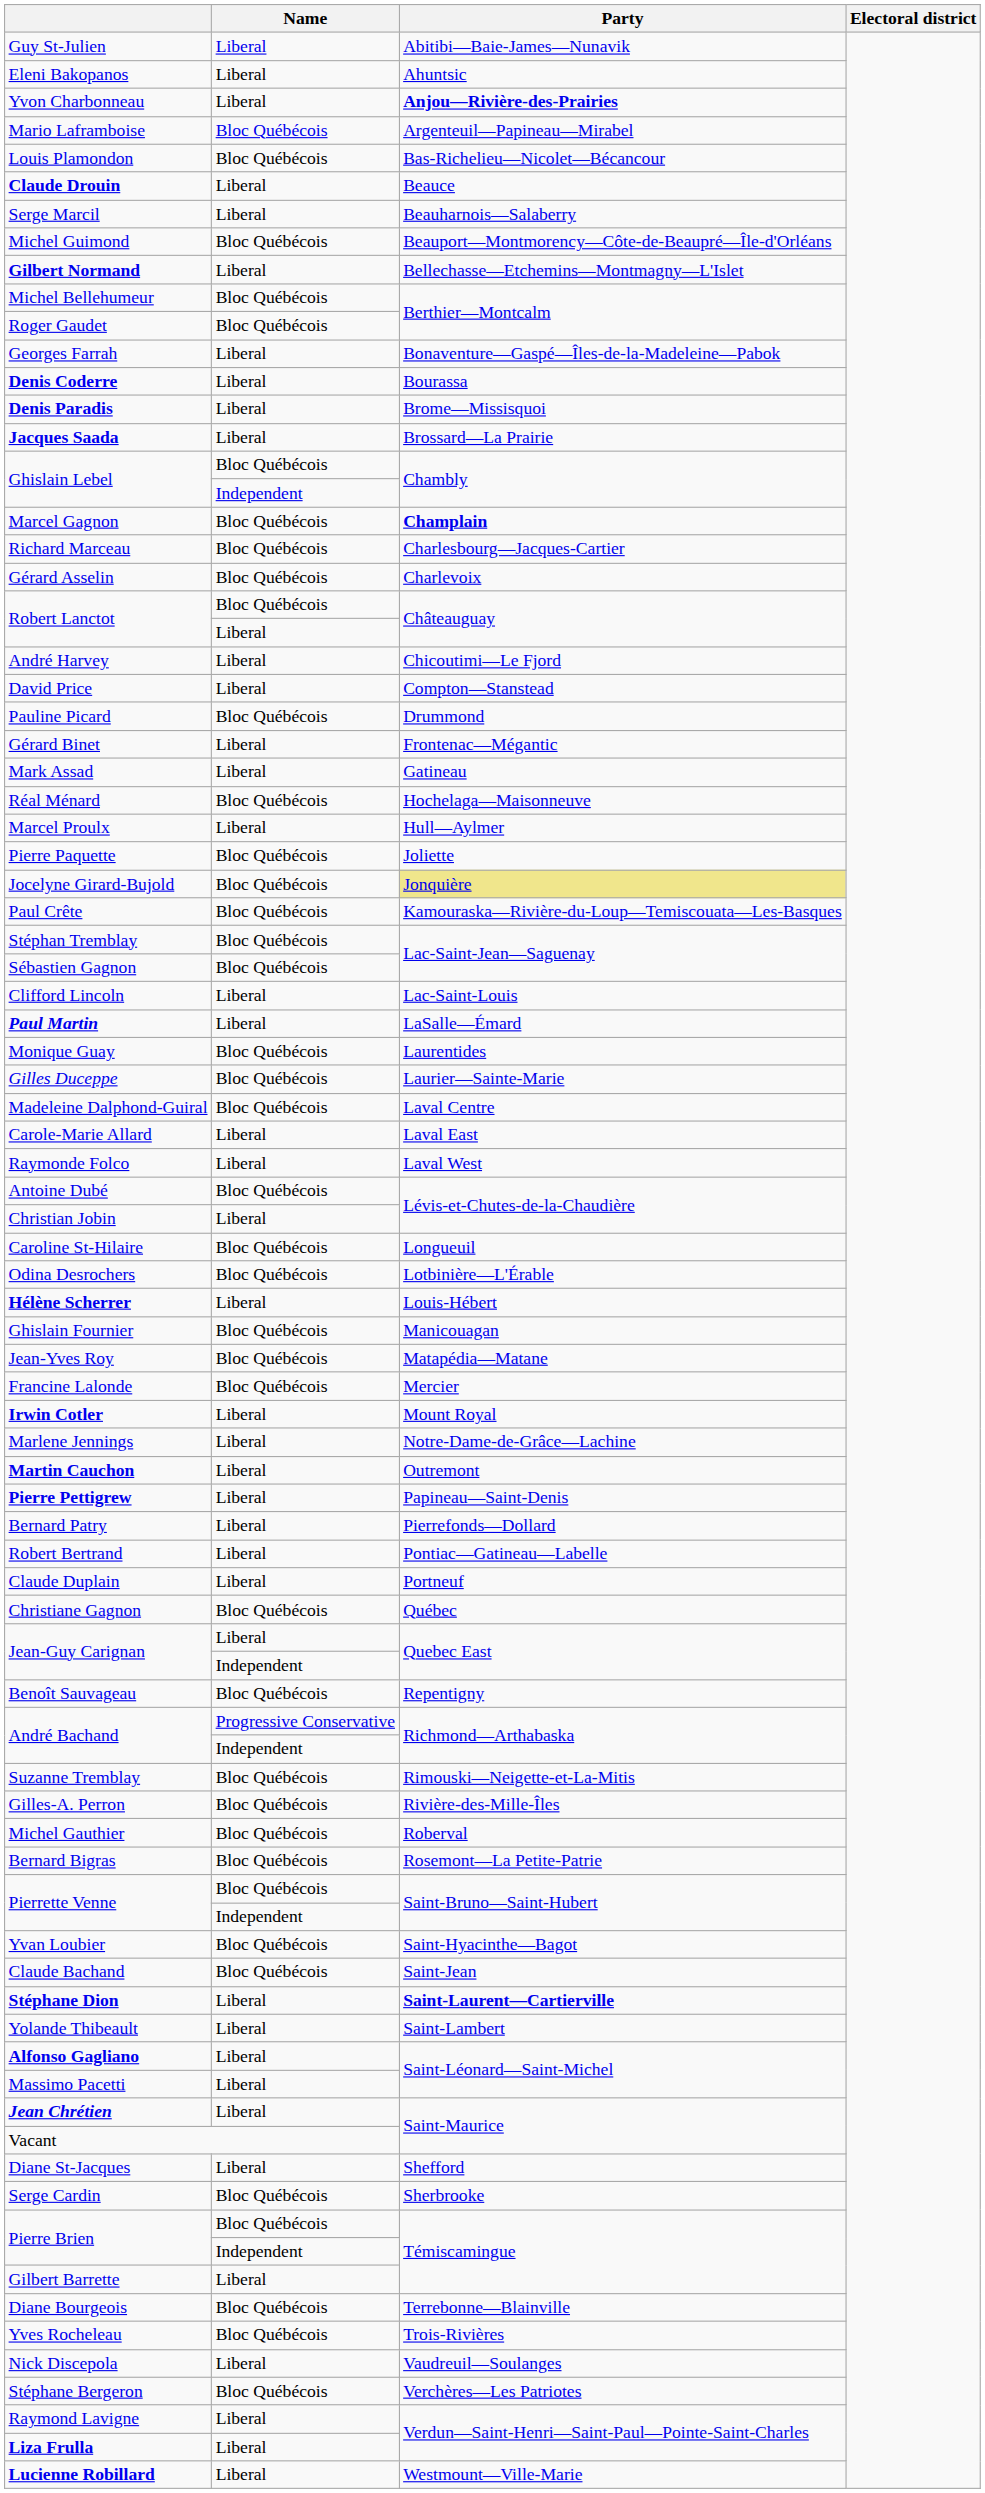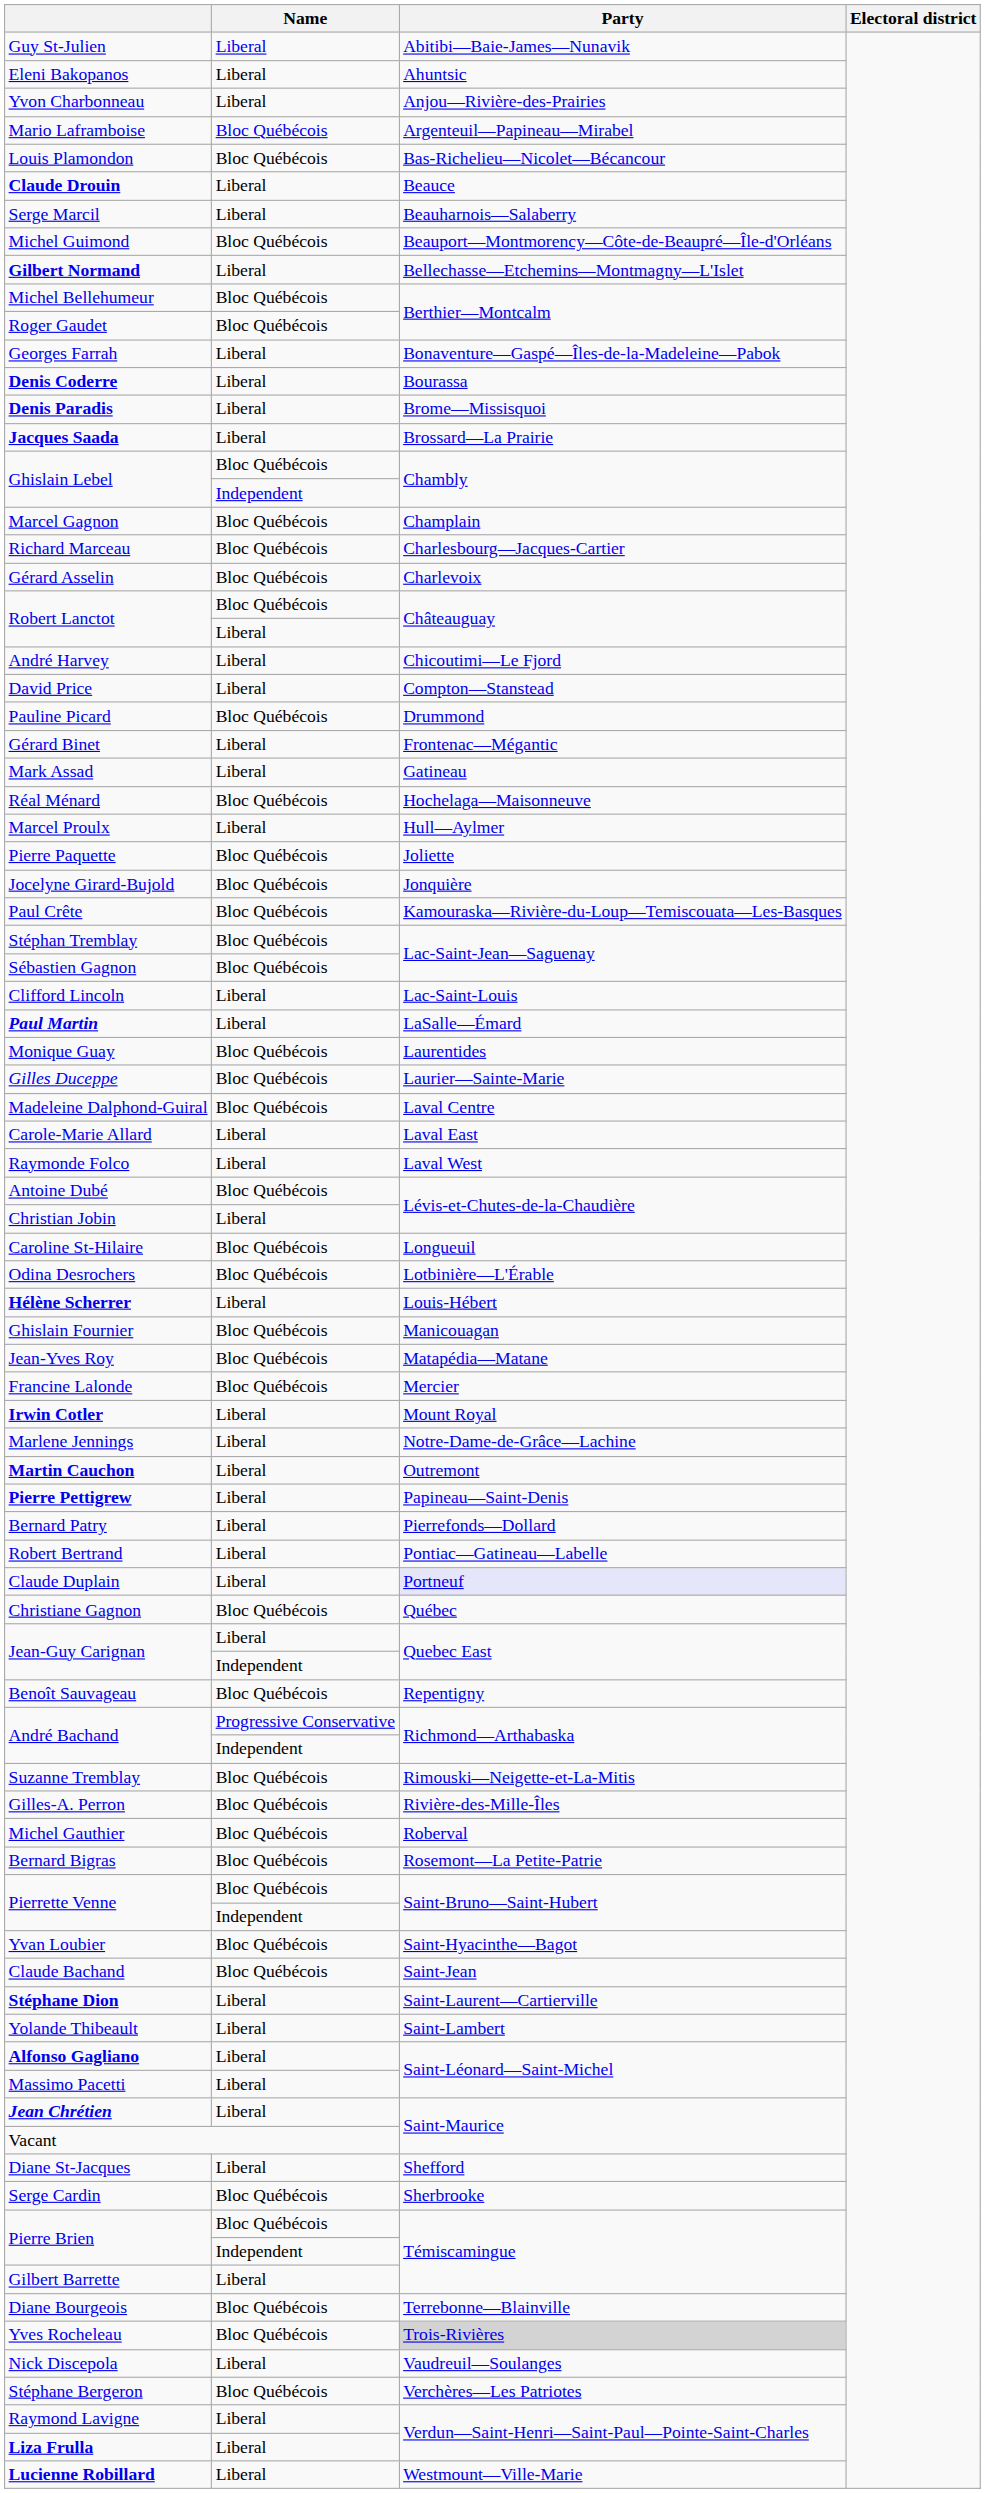(510, 102) bold -> (504, 102) normal
(445, 520) bold -> (442, 520) normal
(437, 883) khaki background -> (437, 883) no background
(433, 1581) no background -> (433, 1581) lavender background
(509, 2000) bold -> (500, 2000) normal
(454, 2335) no background -> (454, 2335) lightgrey background
